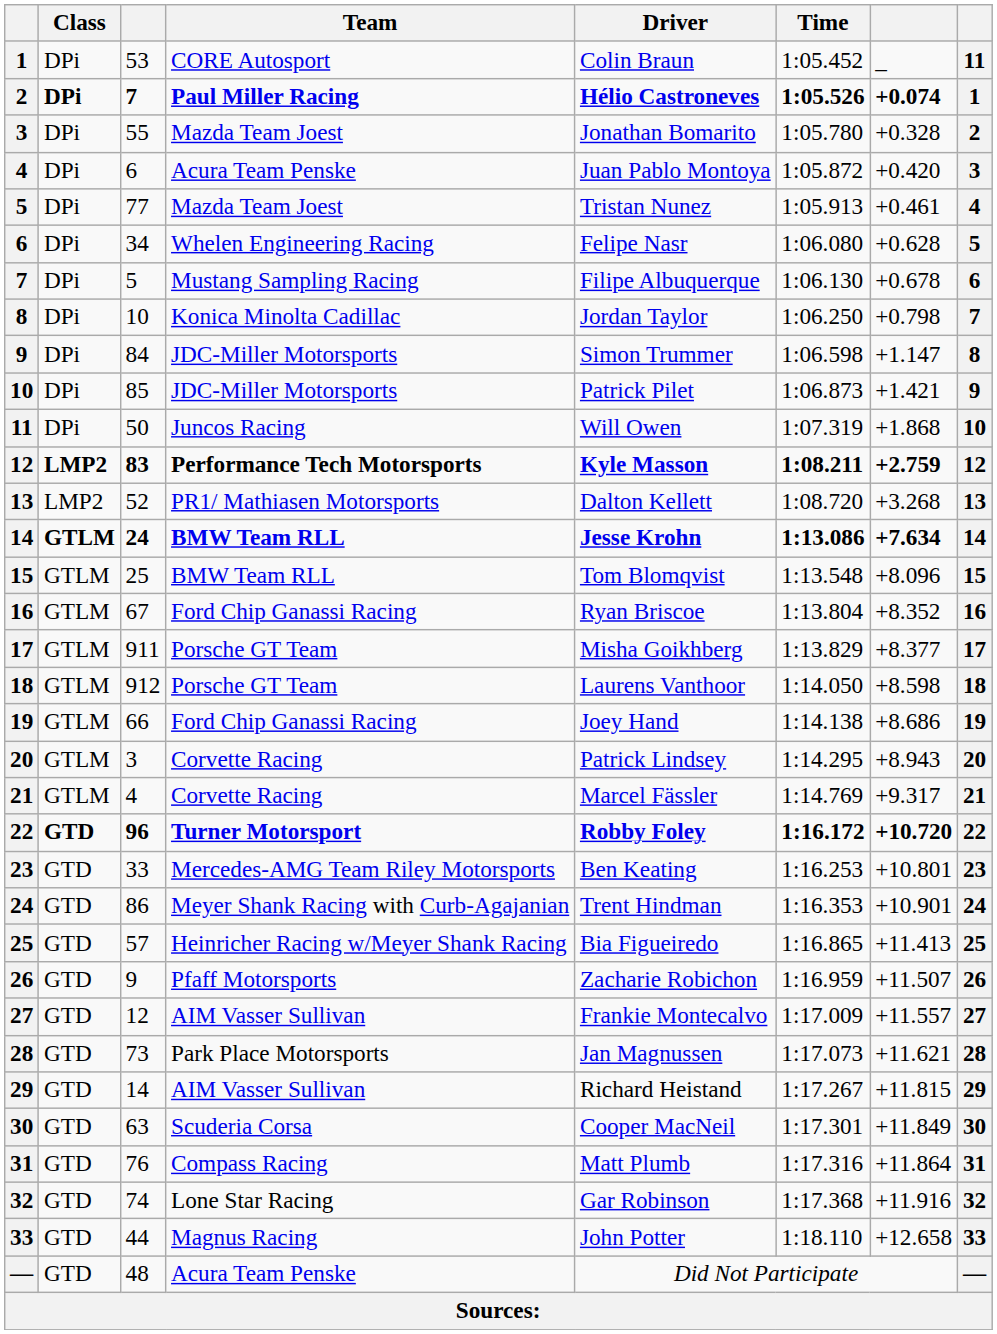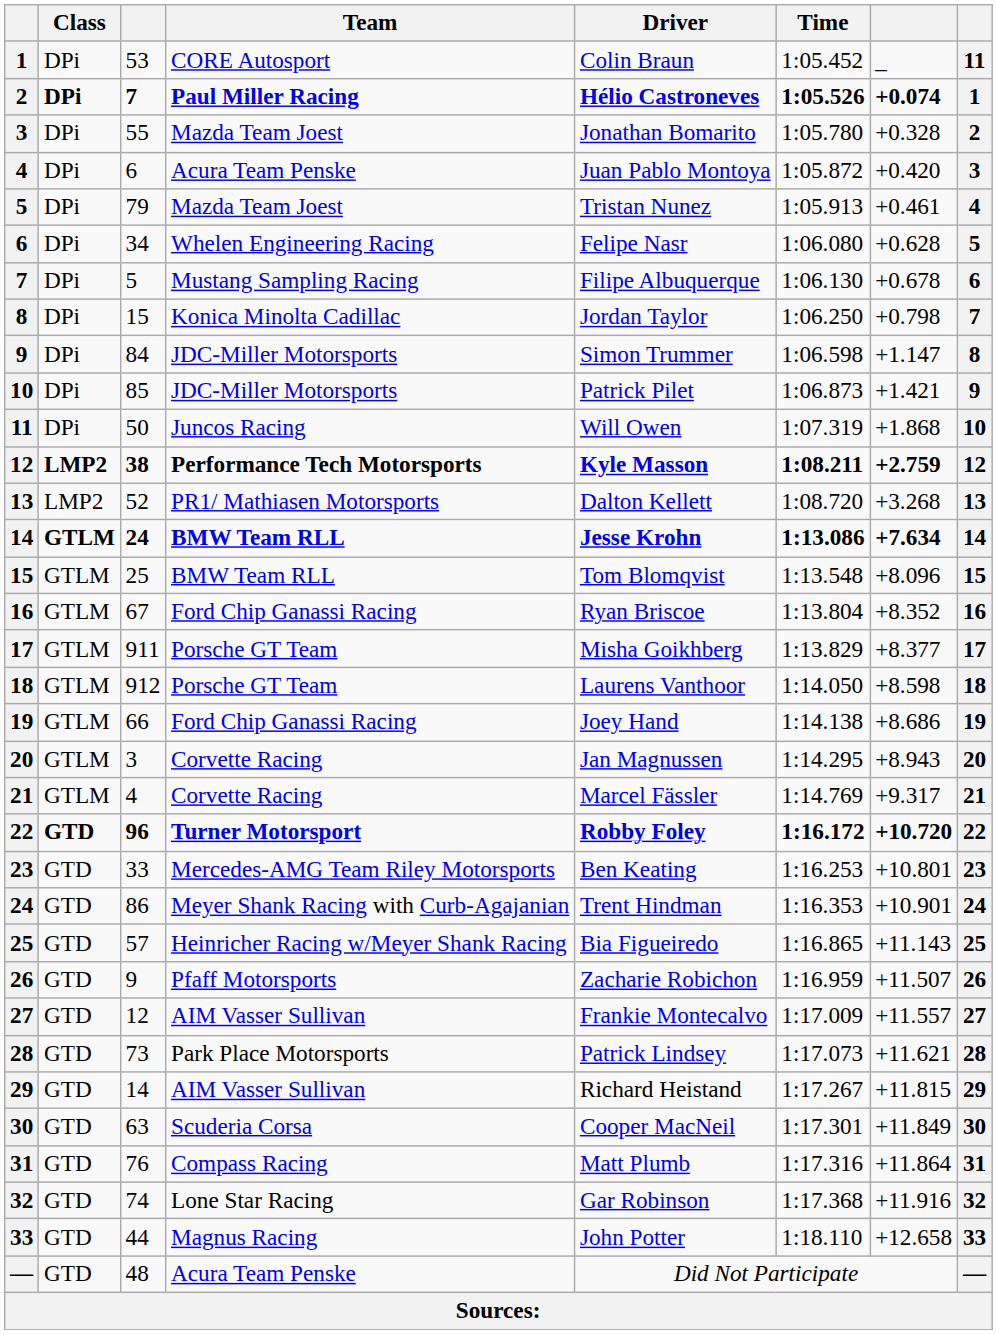(137, 206) 77 -> (137, 206) 79
(137, 317) 10 -> (137, 317) 15
(137, 464) 83 -> (137, 464) 38
(653, 758) Patrick Lindsey -> (651, 758) Jan Magnussen
(913, 942) +11.413 -> (913, 942) +11.143
(651, 1053) Jan Magnussen -> (653, 1053) Patrick Lindsey
